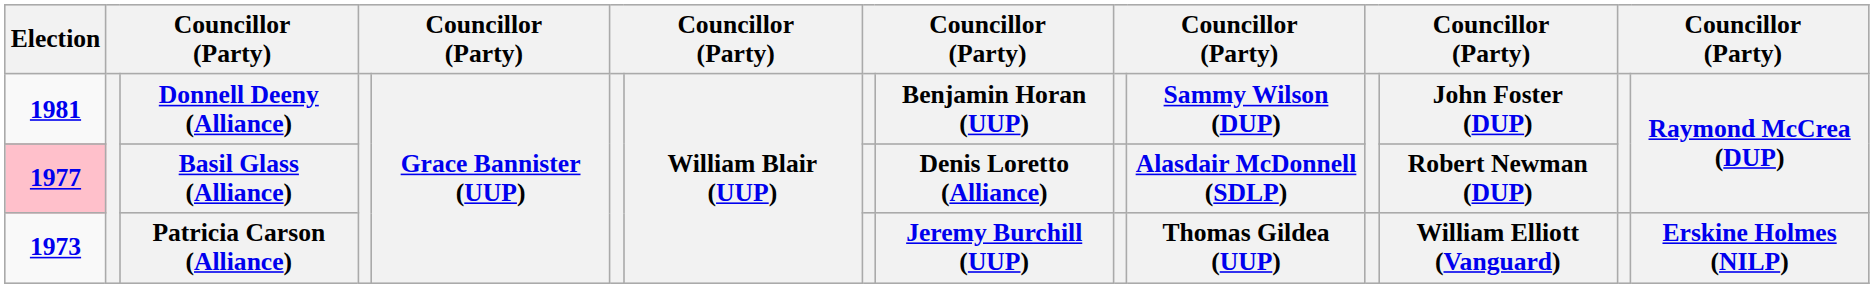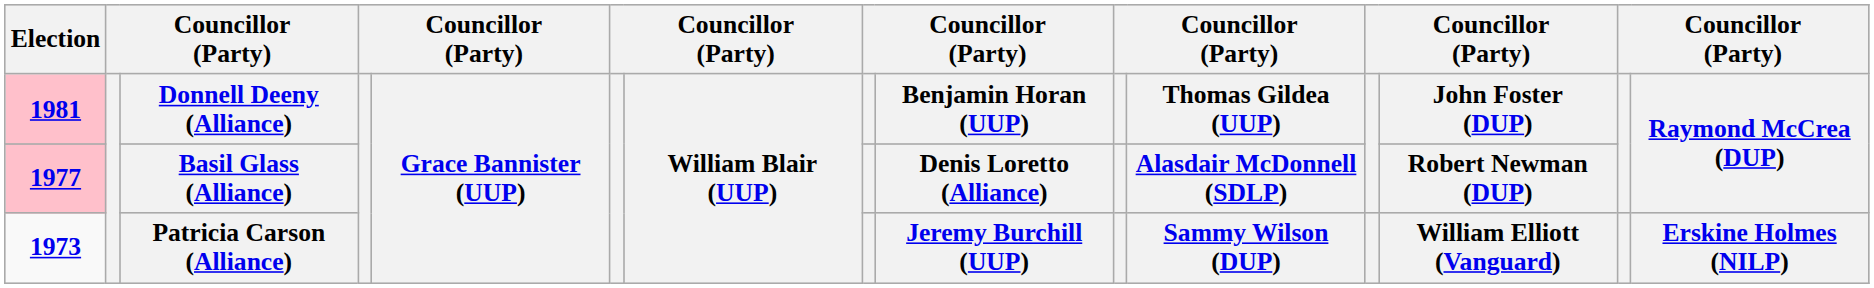(56, 108) no background -> (56, 108) pink background
(1246, 108) Sammy Wilson (DUP) -> (1246, 108) Thomas Gildea (UUP)
(1246, 247) Thomas Gildea (UUP) -> (1246, 247) Sammy Wilson (DUP)
